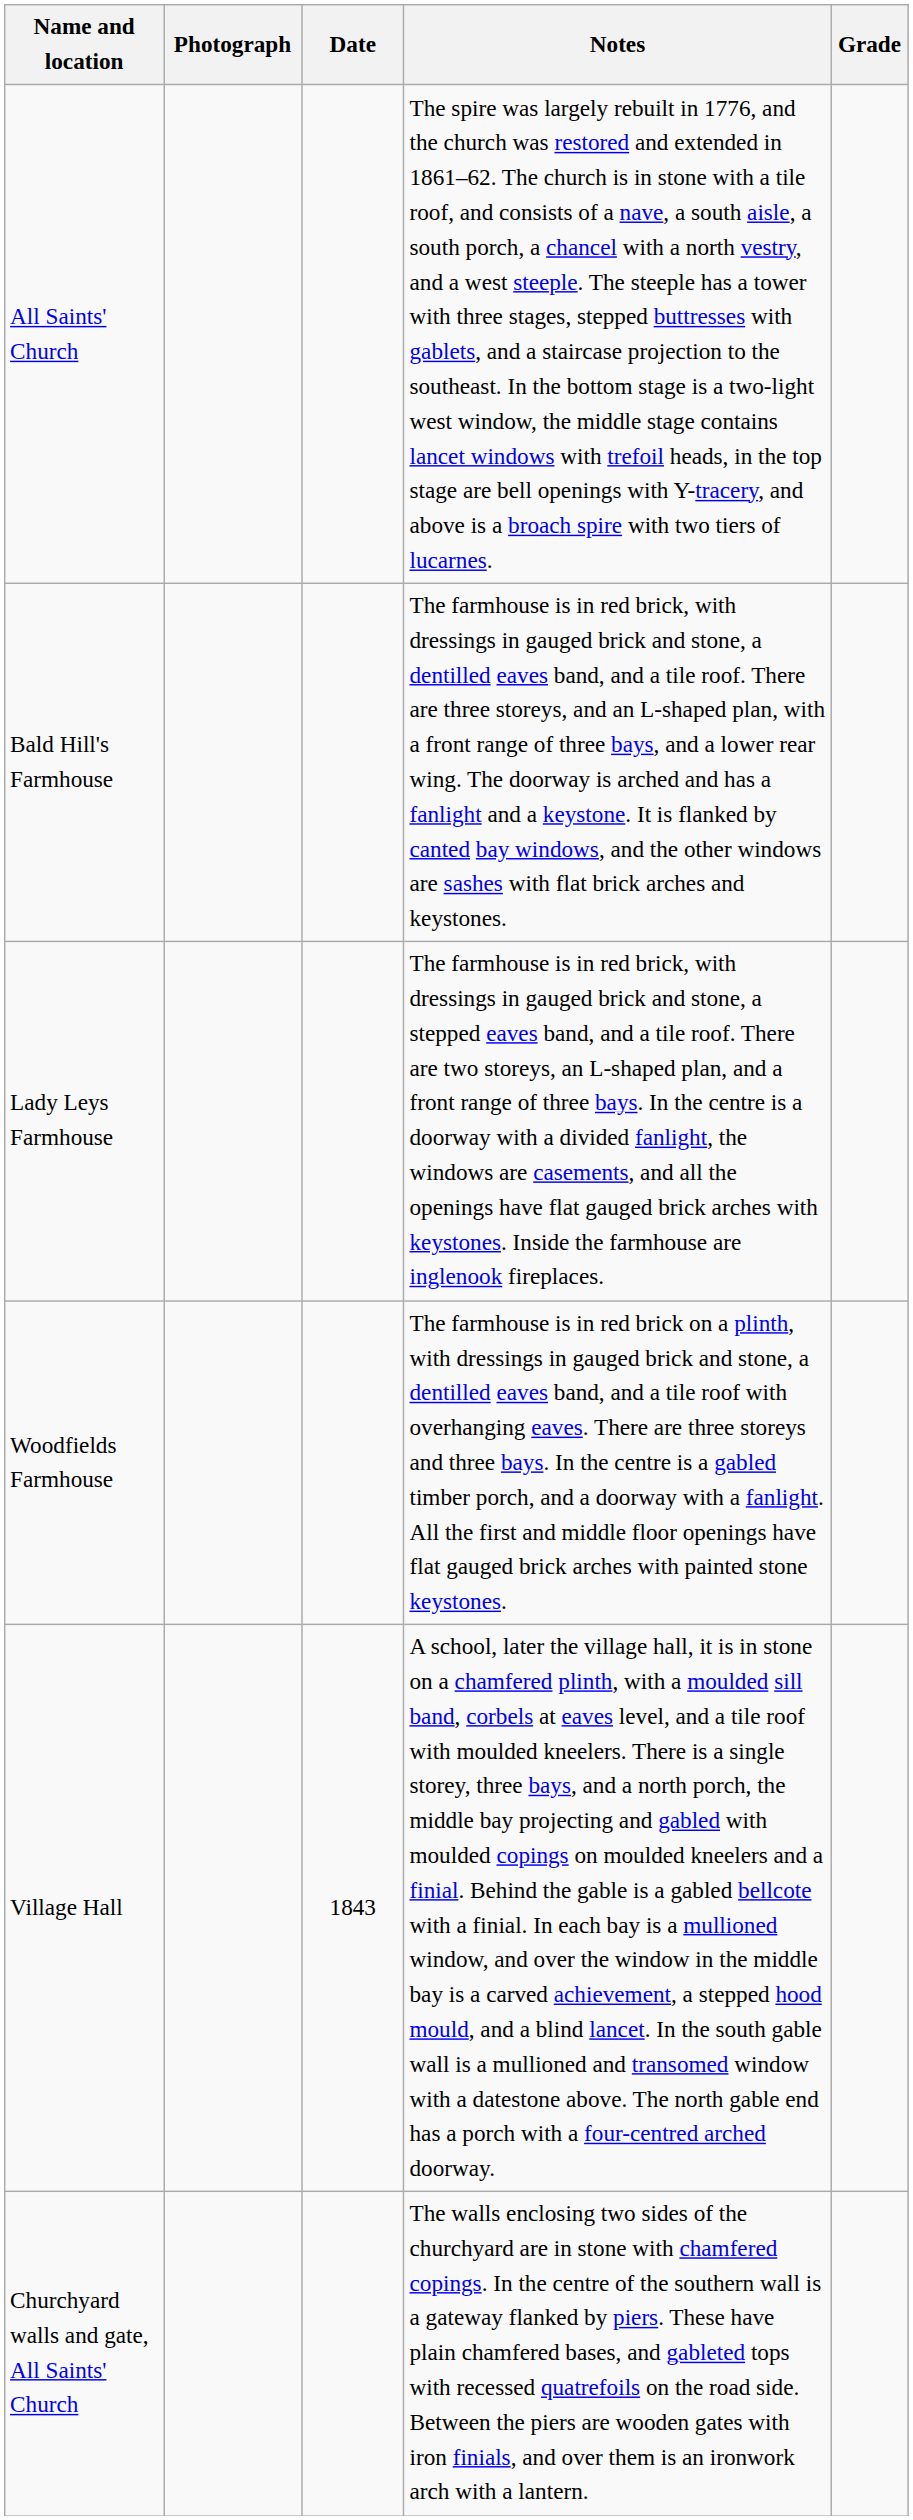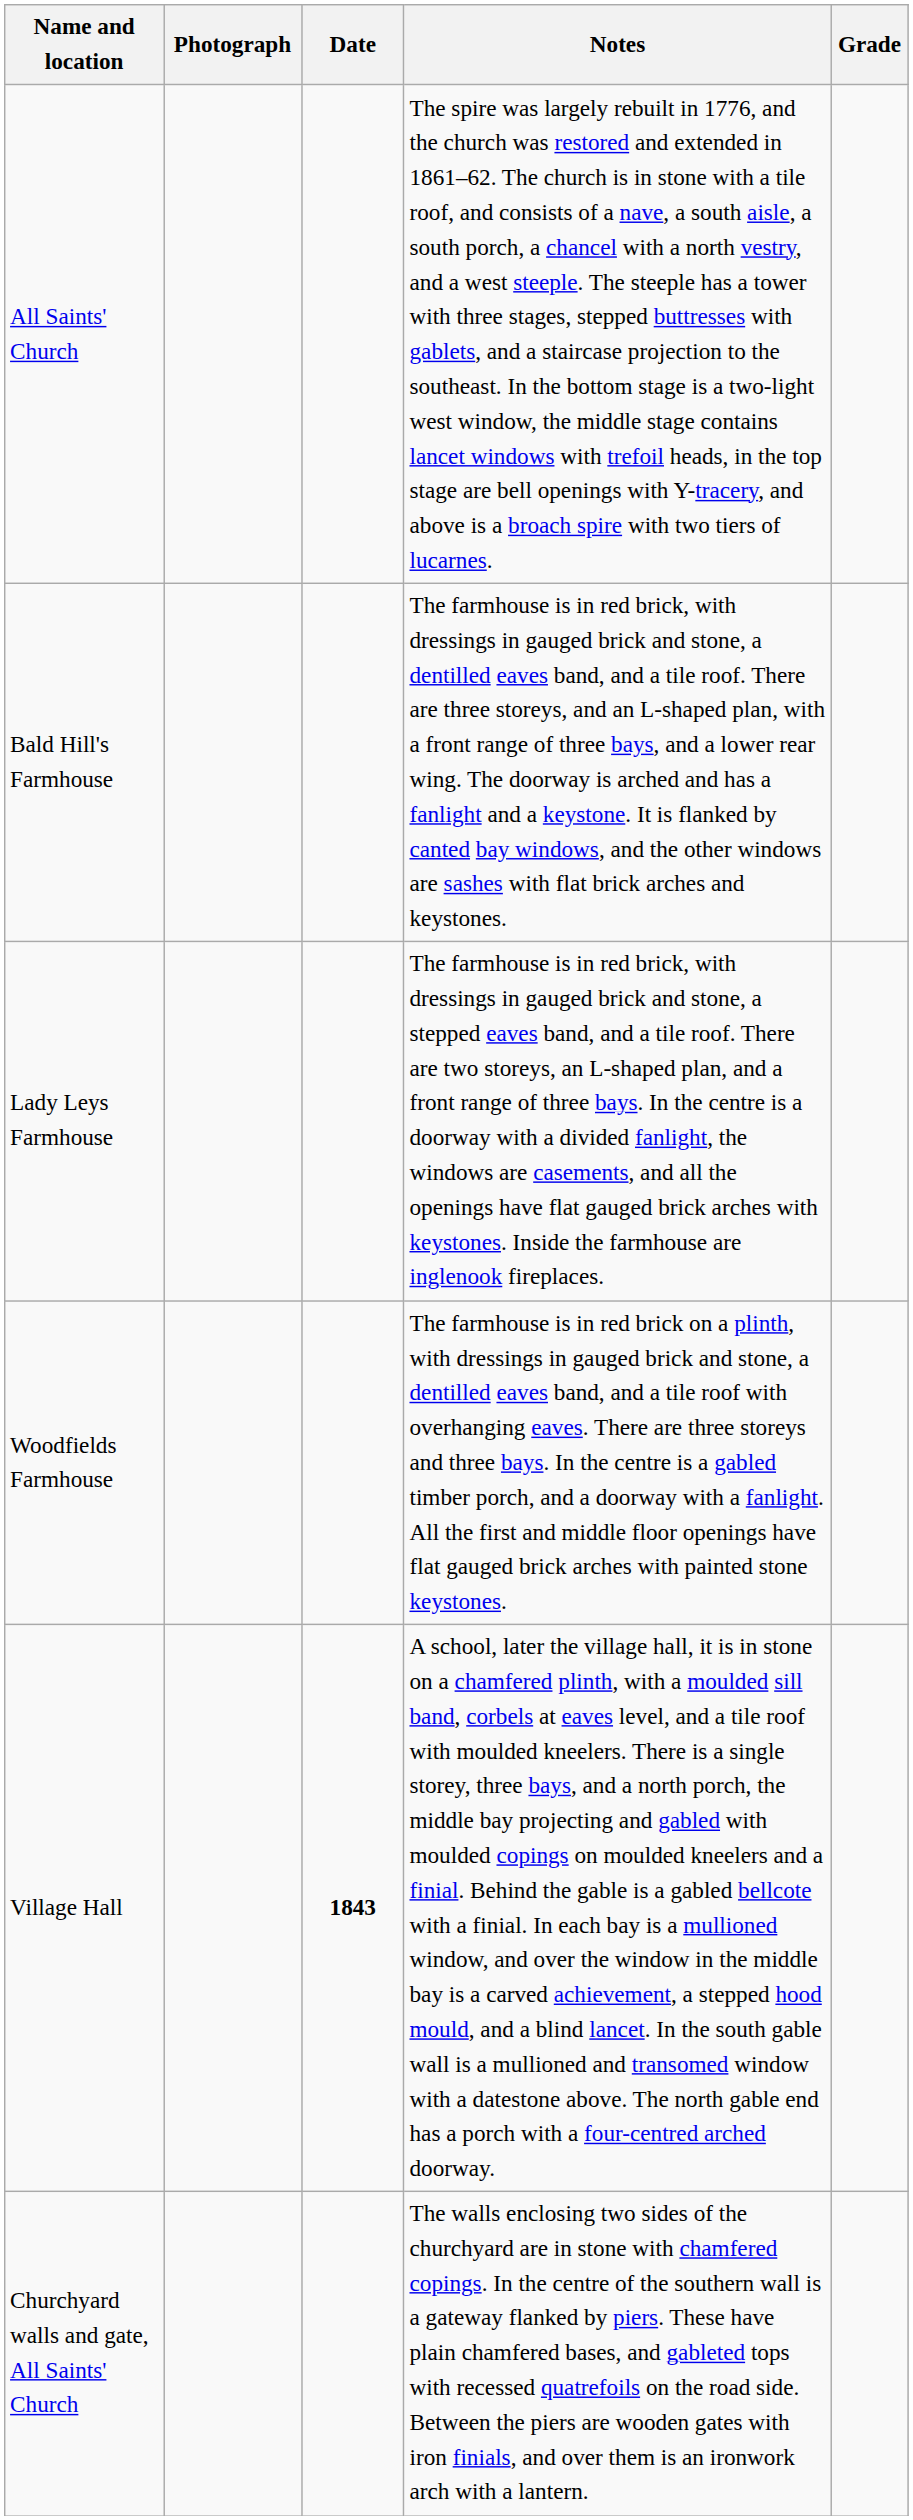(353, 1907) normal -> (353, 1907) bold
